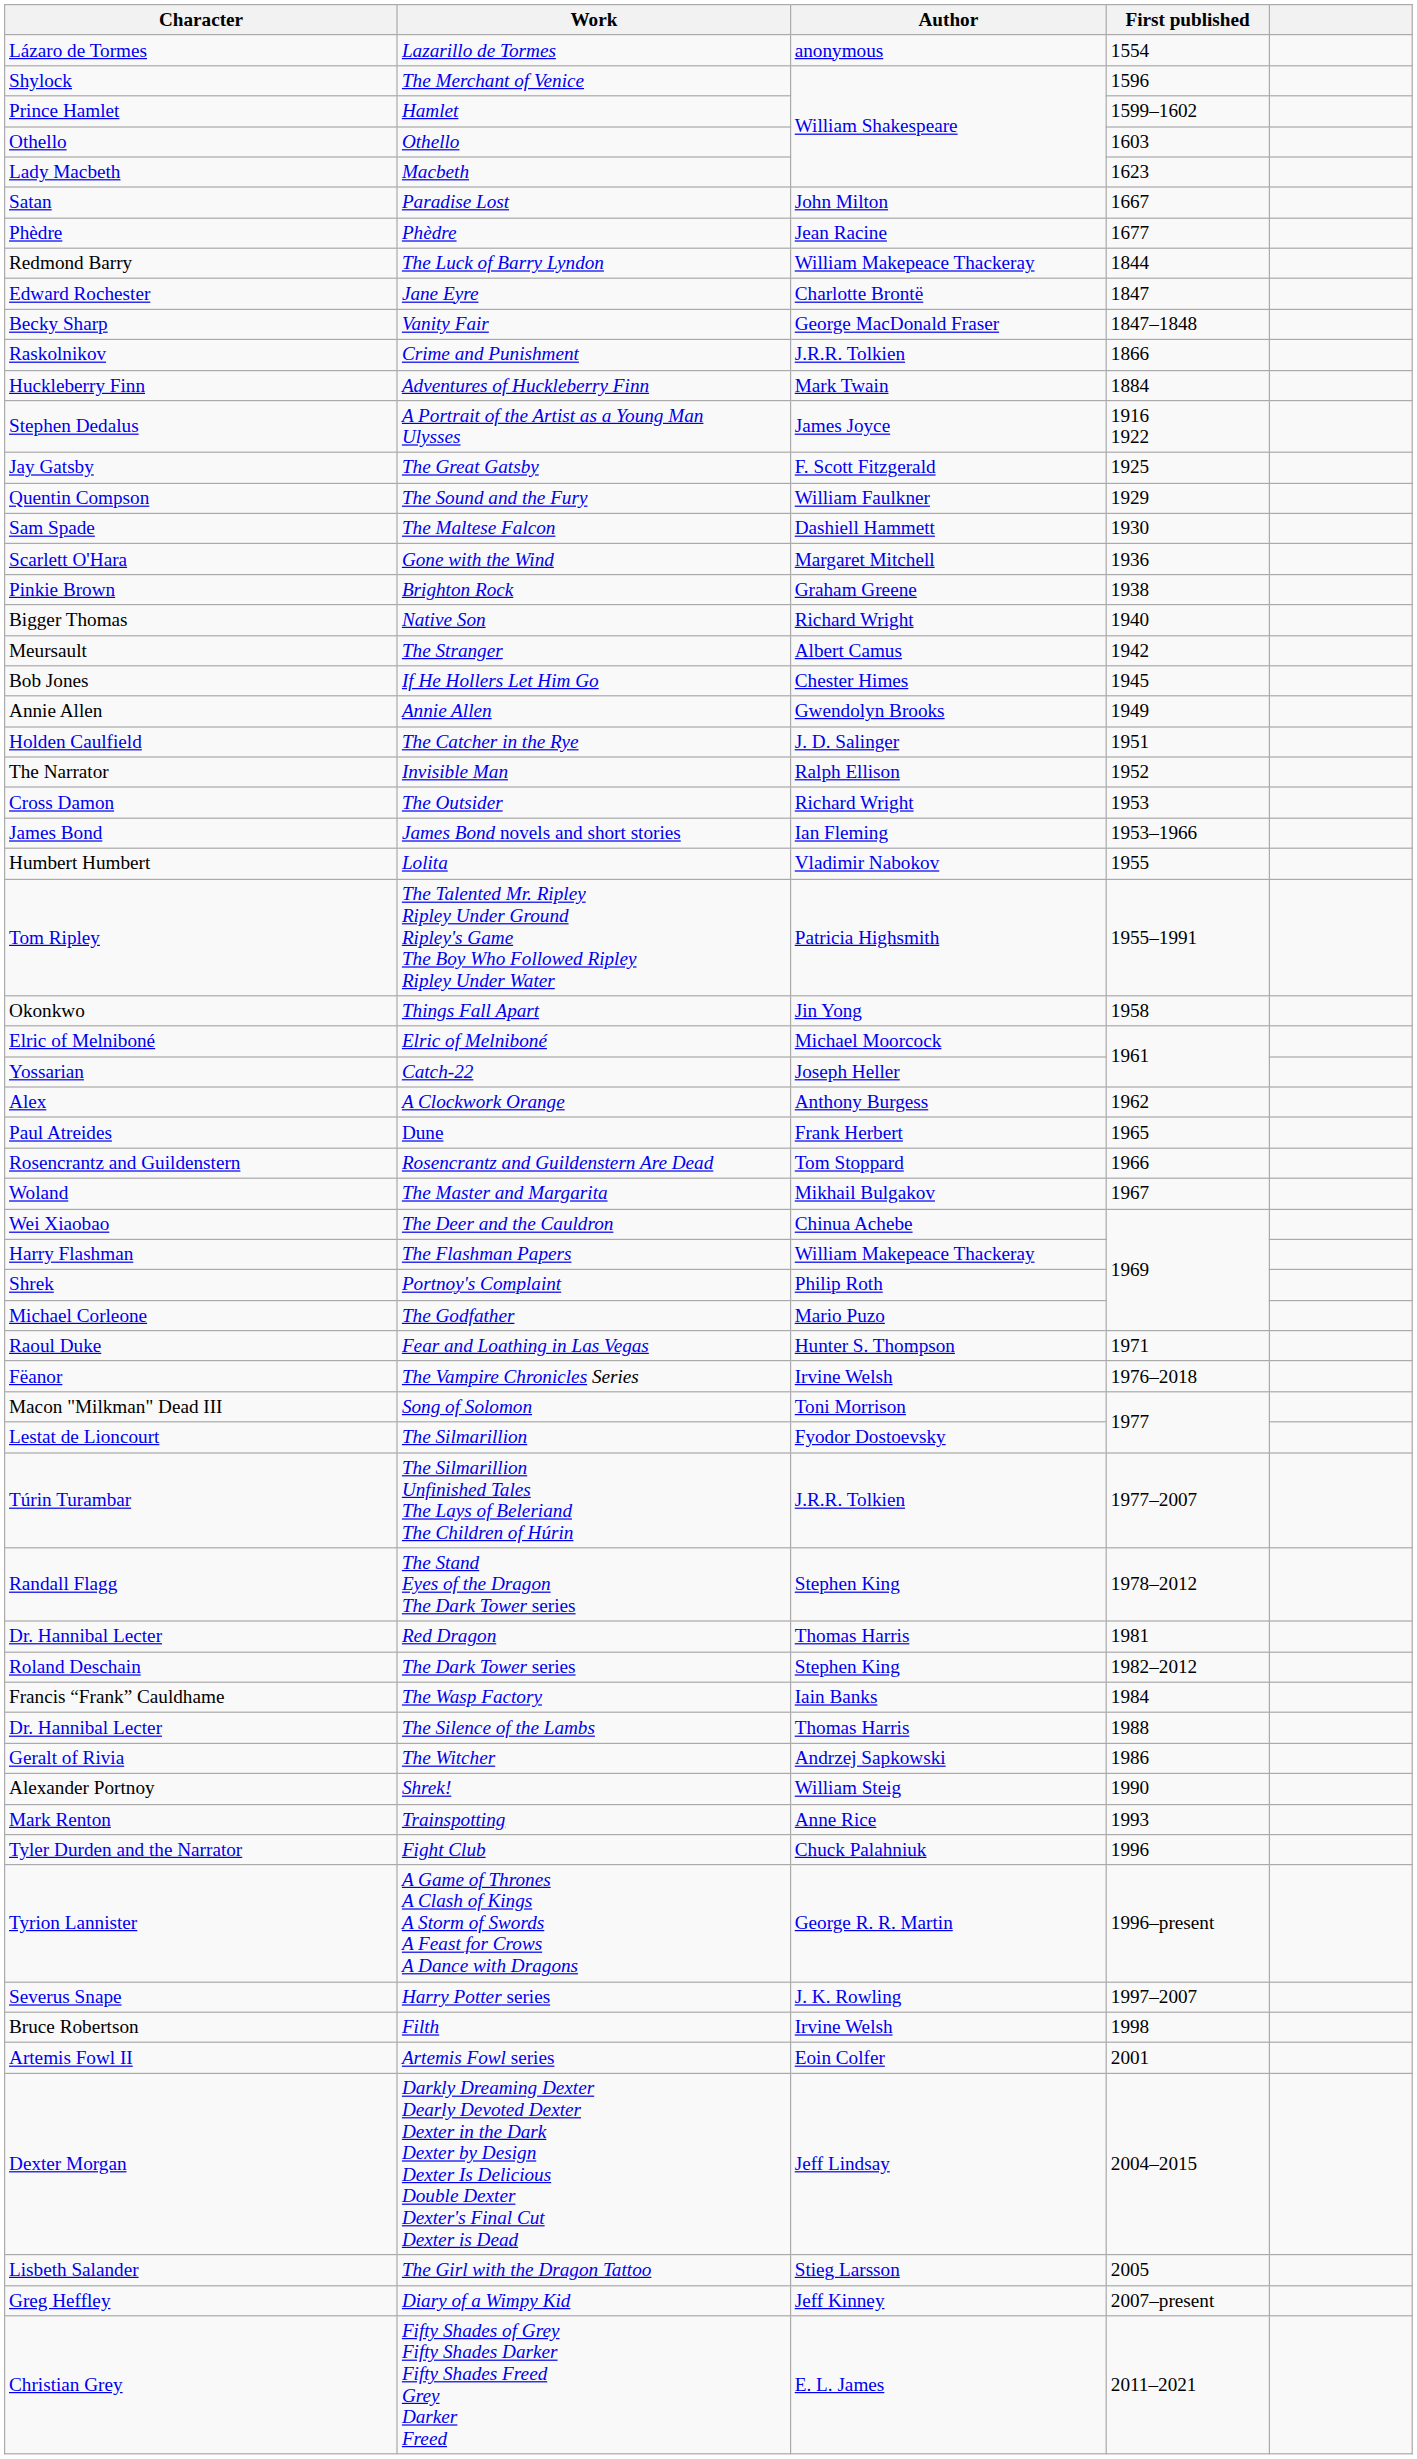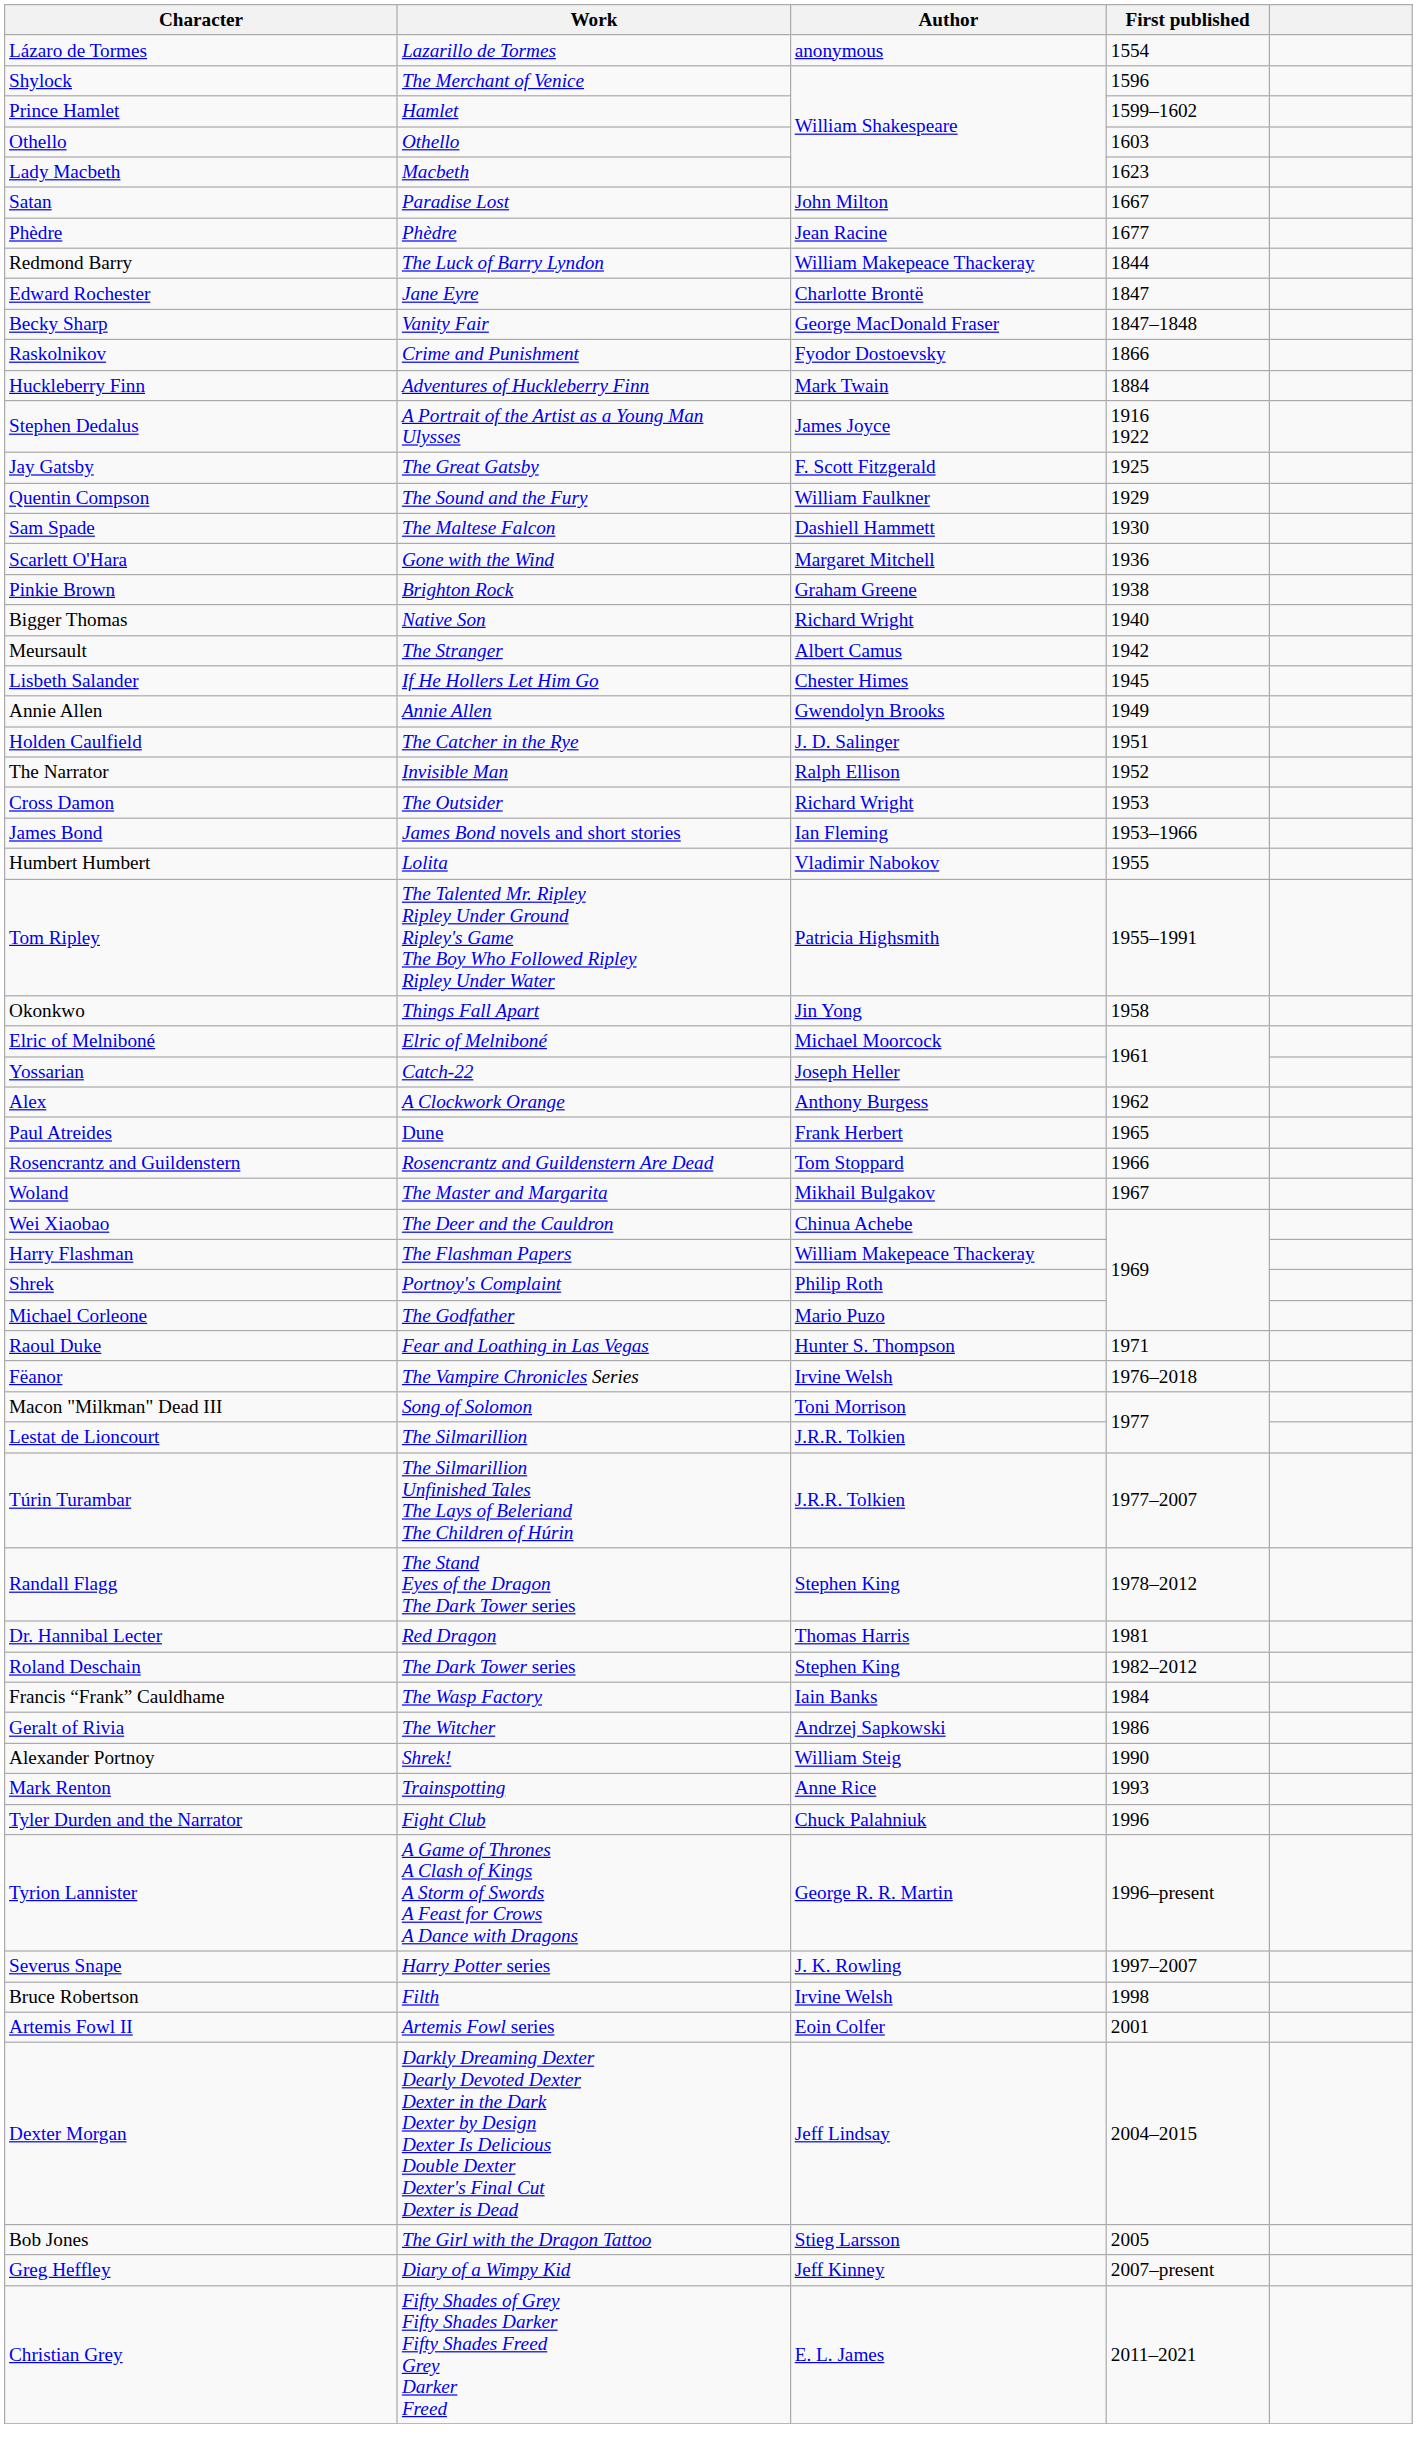(850, 354) J.R.R. Tolkien -> (870, 354) Fyodor Dostoevsky
(49, 680) Bob Jones -> (74, 680) Lisbeth Salander
(870, 1437) Fyodor Dostoevsky -> (850, 1437) J.R.R. Tolkien
- row: (498, 1727)
(74, 2269) Lisbeth Salander -> (49, 2239) Bob Jones
